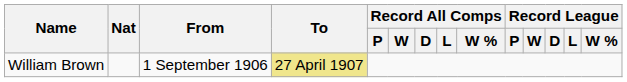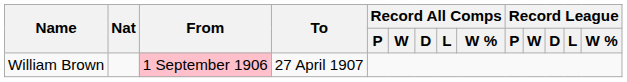(205, 64) no background -> (205, 64) pink background
(319, 64) khaki background -> (319, 64) no background
